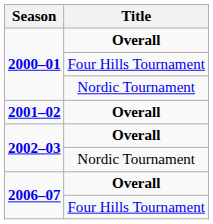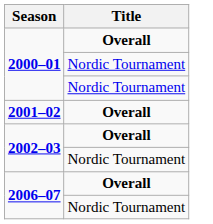(136, 64) Four Hills Tournament -> (126, 64) Nordic Tournament
(136, 207) Four Hills Tournament -> (126, 207) Nordic Tournament
